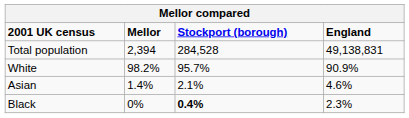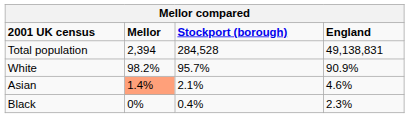(140, 86) no background -> (140, 86) lightsalmon background
(190, 104) bold -> (190, 104) normal
